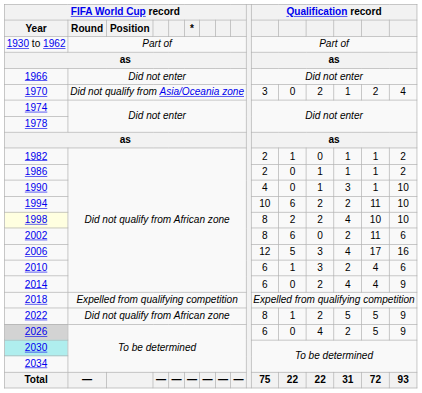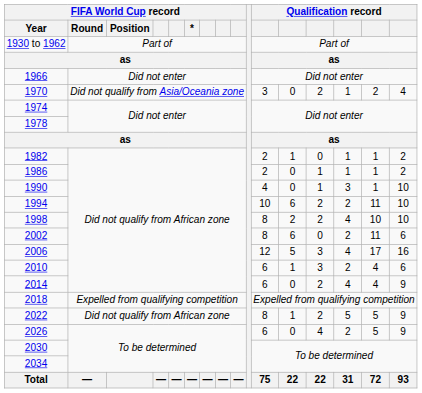(36, 220) lightyellow background -> (36, 220) no background
(36, 332) lightgrey background -> (36, 332) no background
(36, 348) paleturquoise background -> (36, 348) no background
